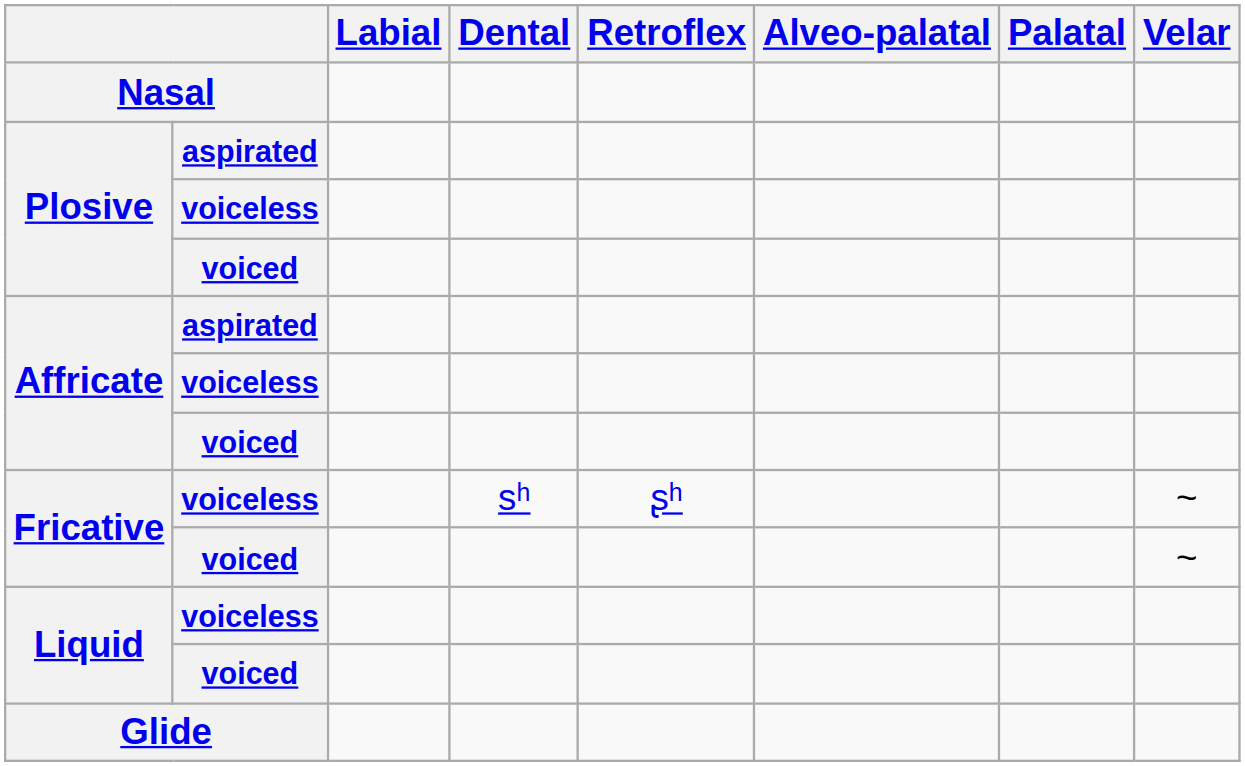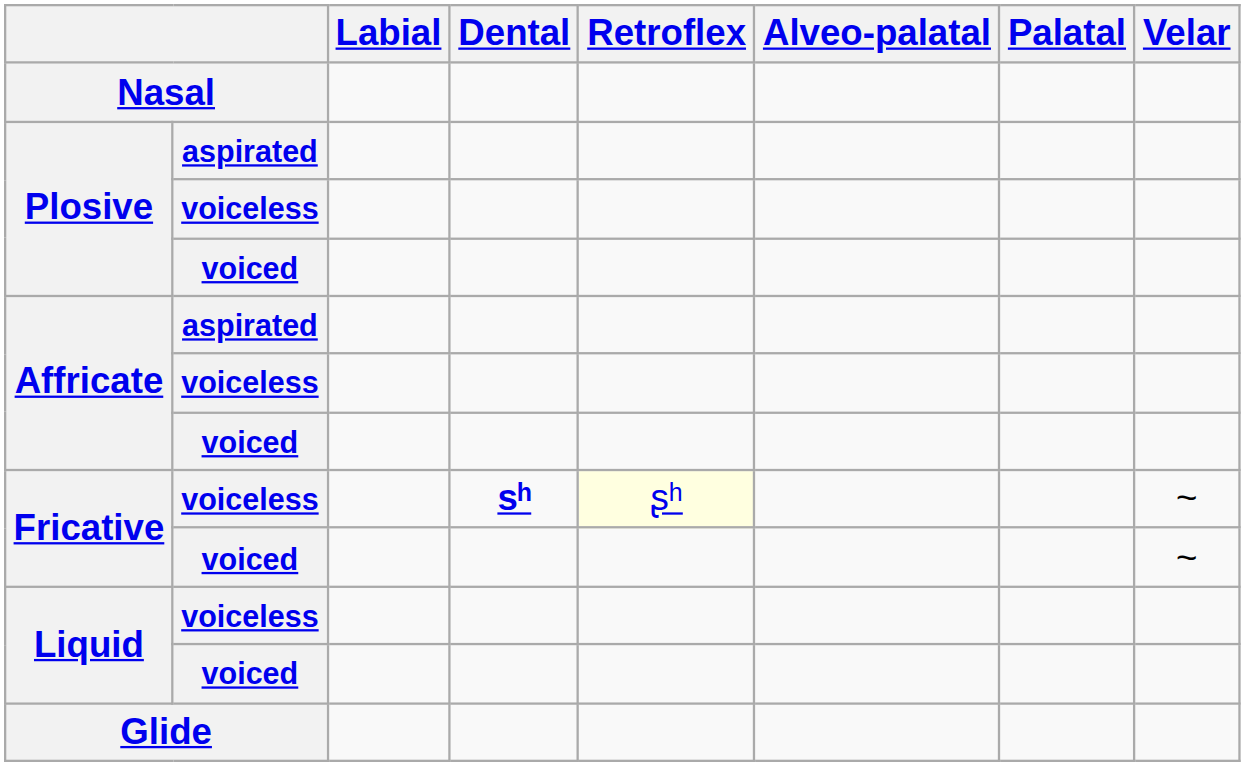(514, 498) normal -> (514, 498) bold
(667, 498) no background -> (667, 498) lightyellow background
